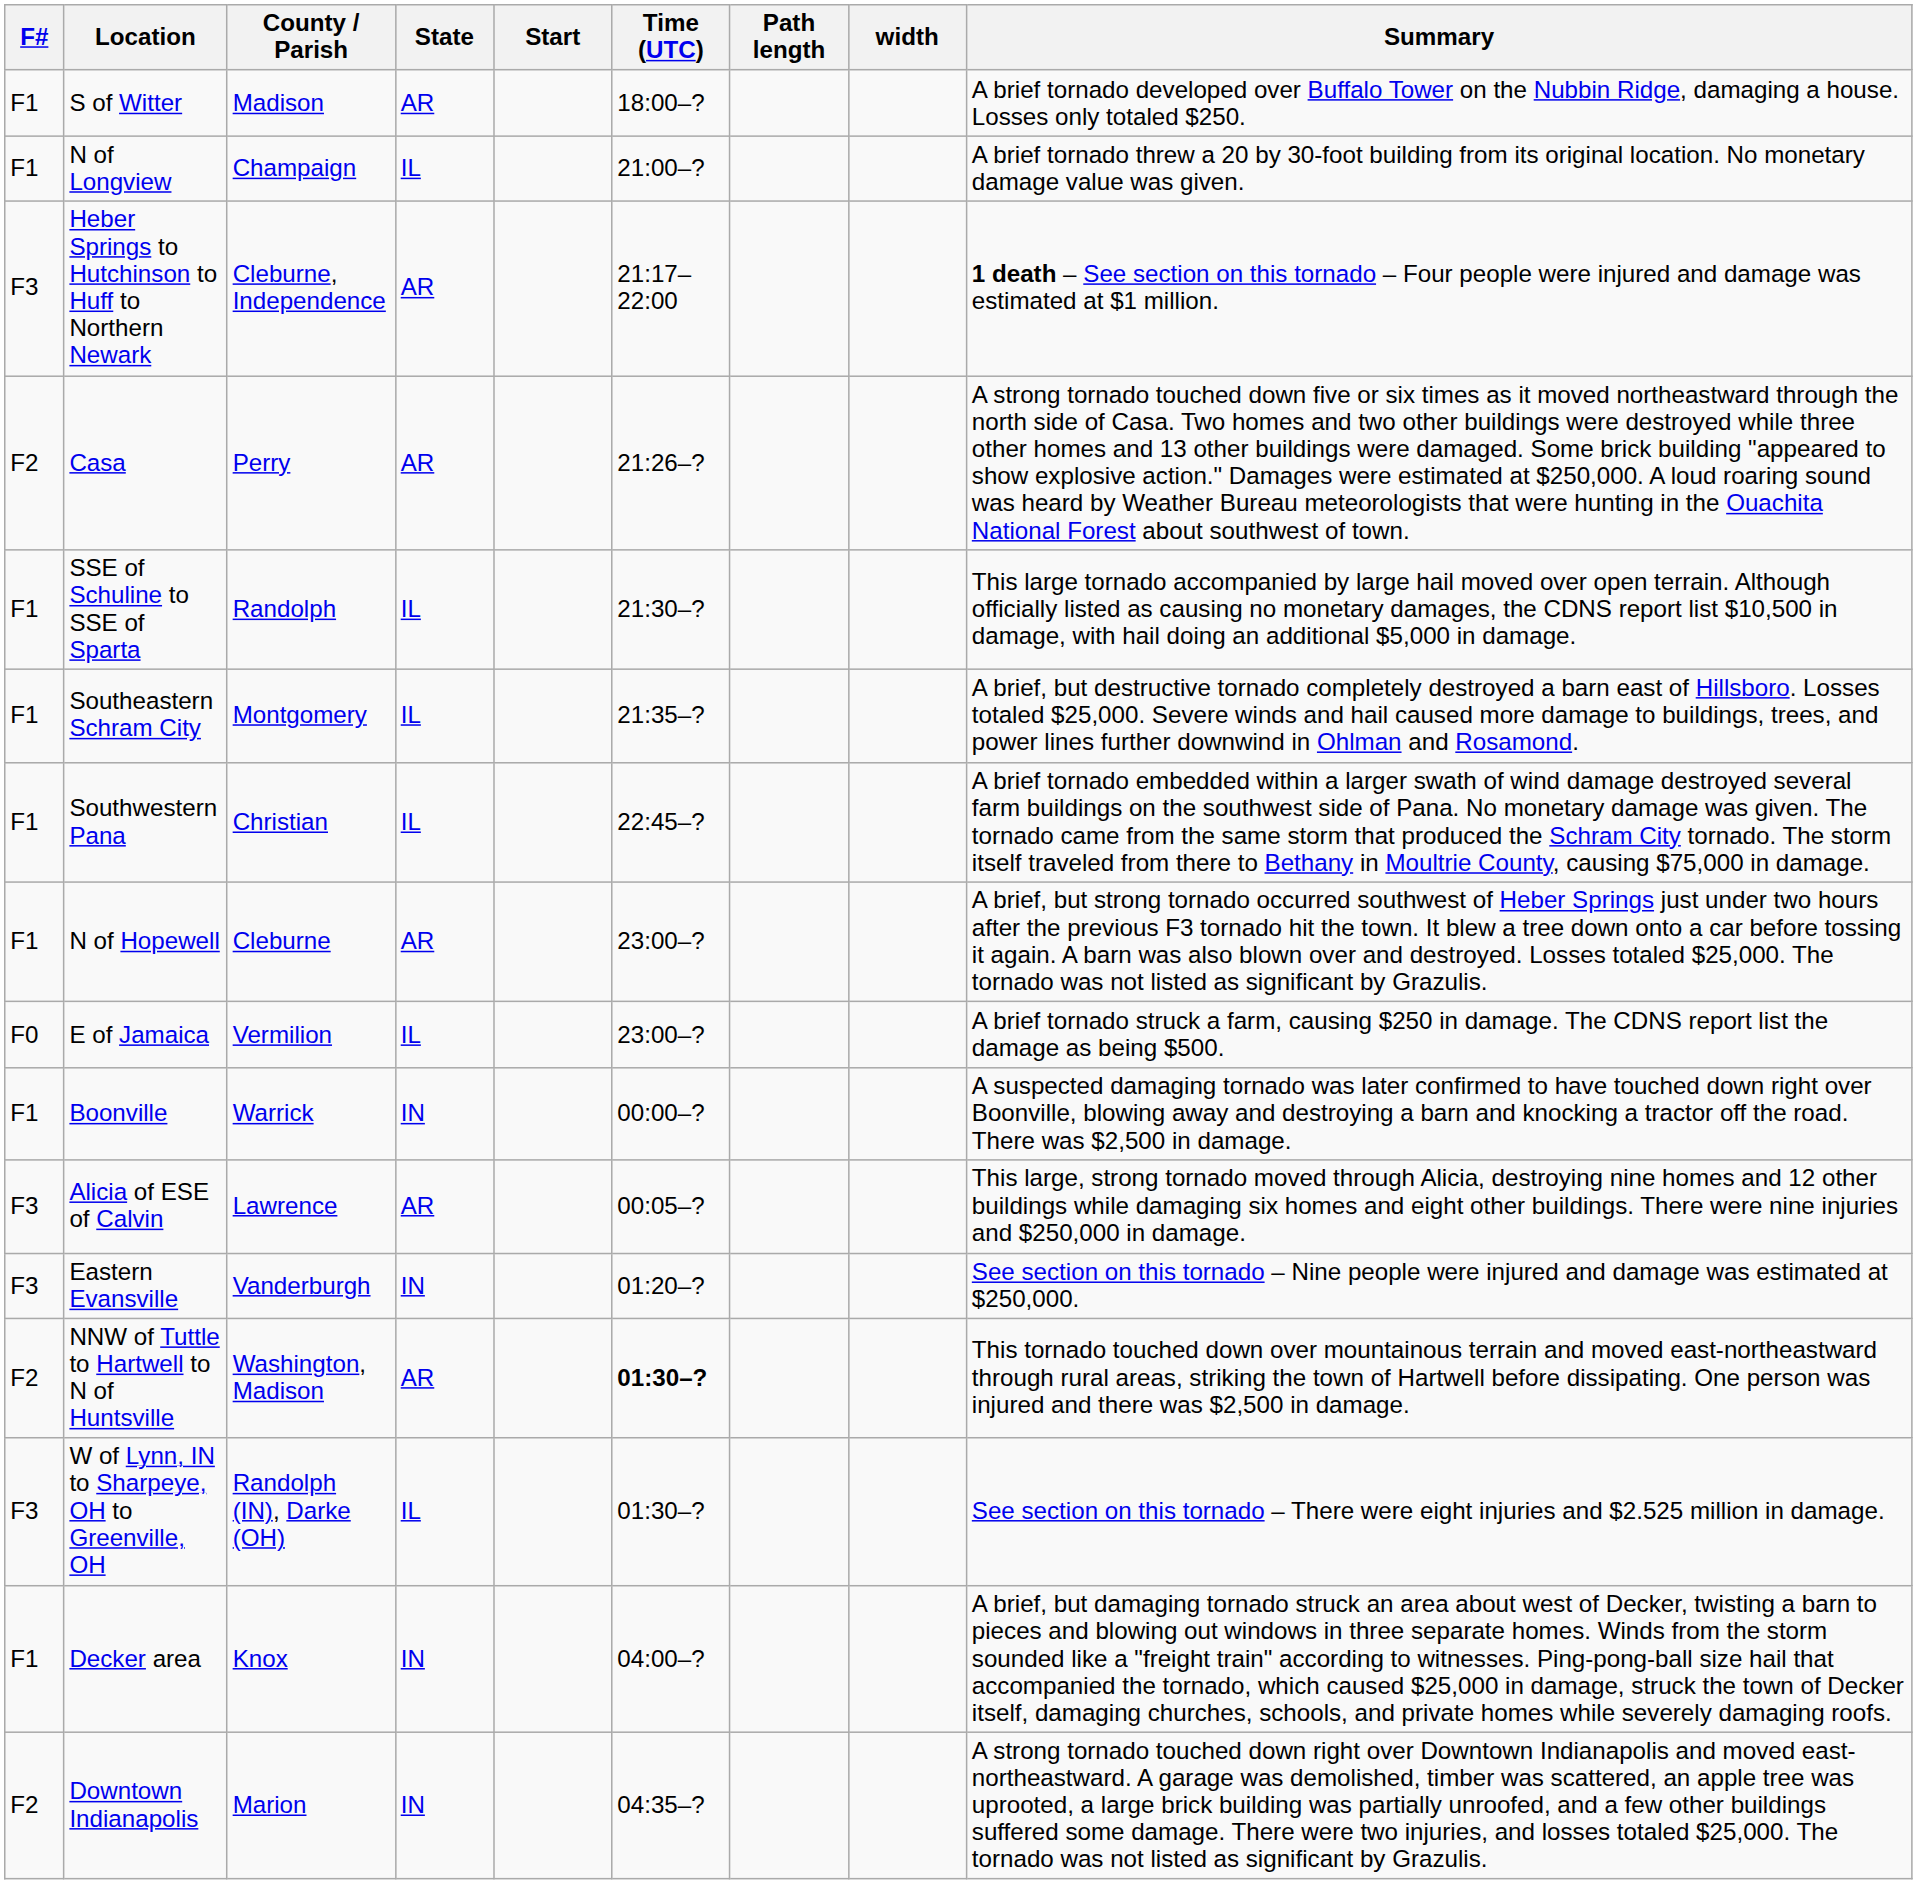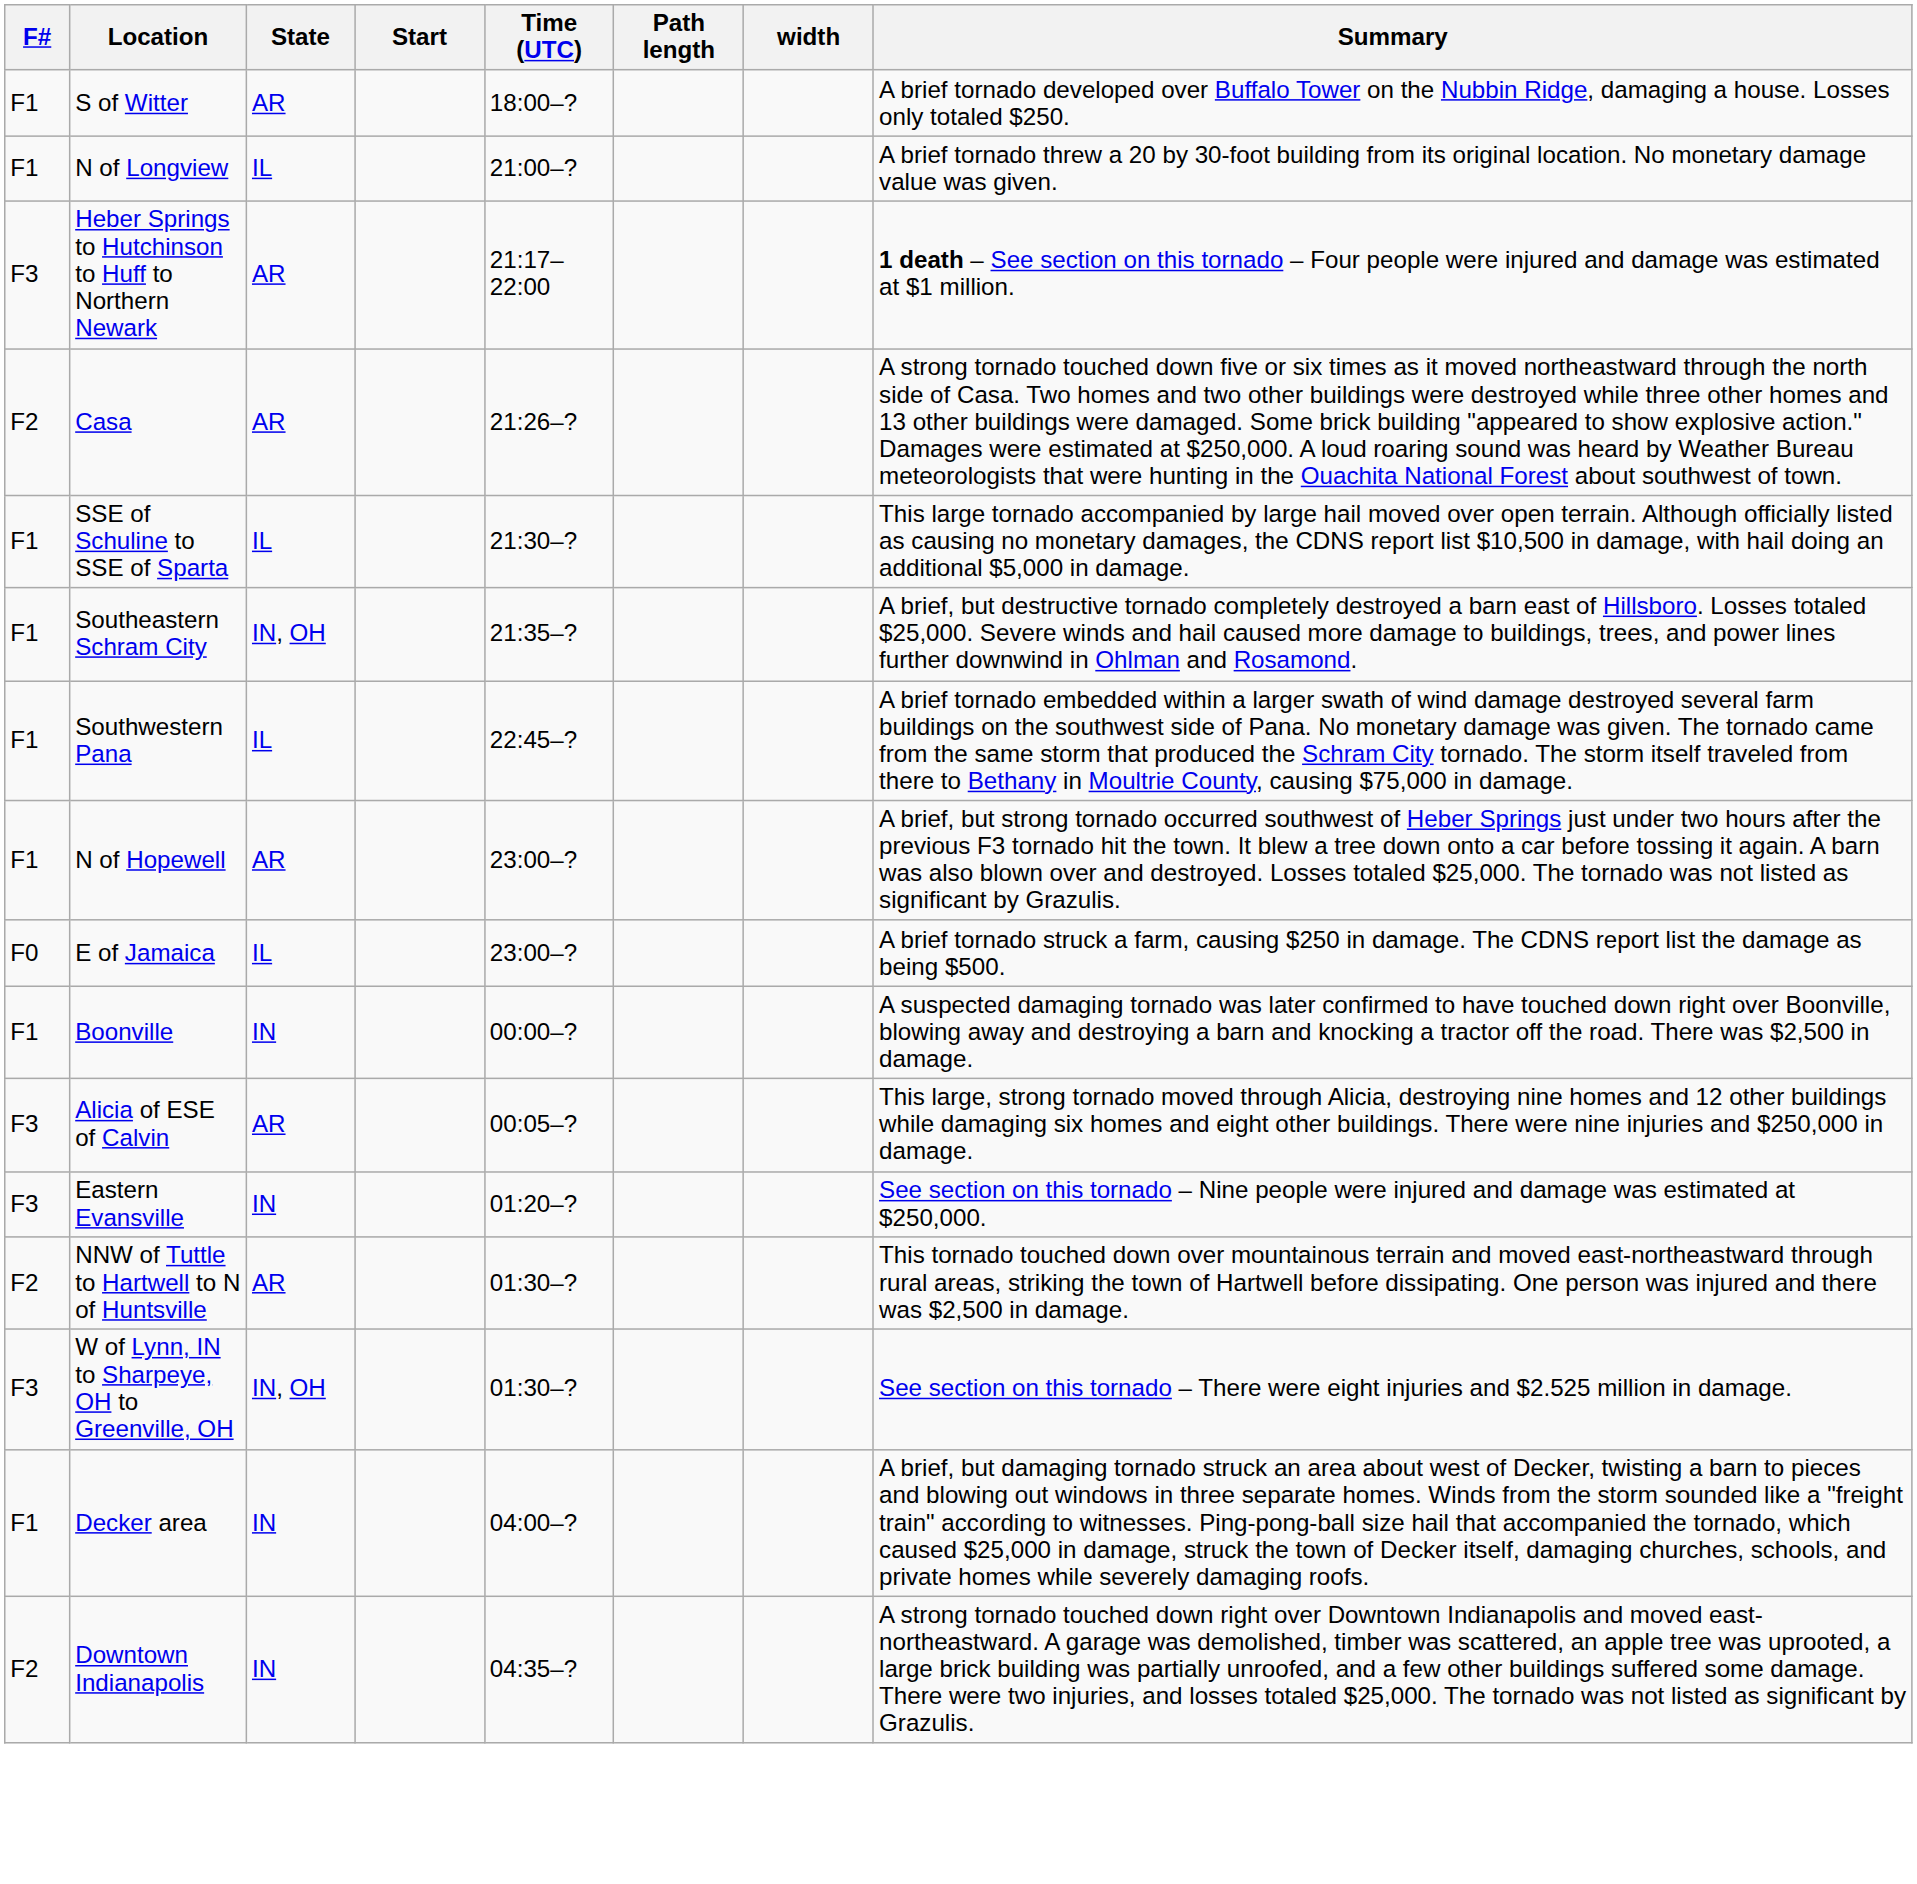- column: (311, 37)
(411, 715) IL -> (289, 634) IN, OH
(662, 1377) bold -> (534, 1282) normal
(411, 1511) IL -> (289, 1389) IN, OH
